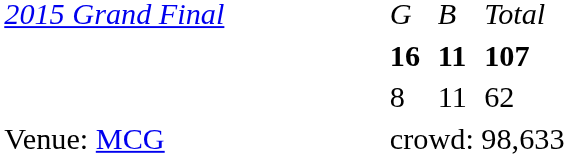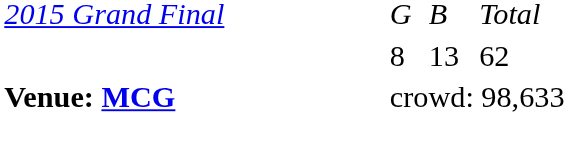- row: (405, 55)
(452, 97) 11 -> (444, 55) 13
(84, 139) normal -> (90, 97) bold
